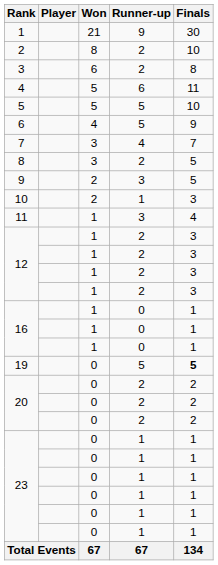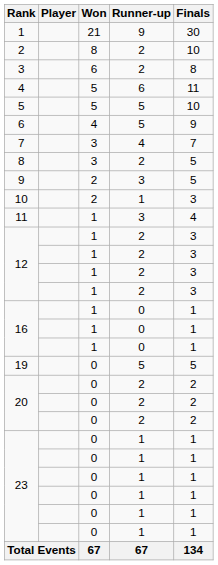(193, 365) bold -> (193, 365) normal
